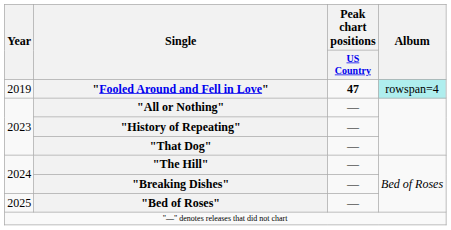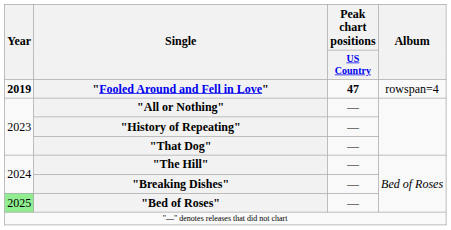(19, 88) normal -> (19, 88) bold
(412, 88) paleturquoise background -> (412, 88) no background
(19, 202) no background -> (19, 202) lightgreen background
